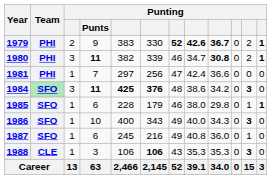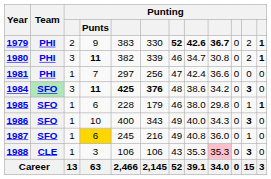(220, 58) bold -> (220, 58) normal
(95, 136) no background -> (95, 136) gold background
(155, 151) bold -> (155, 151) normal
(220, 151) no background -> (220, 151) pink background
